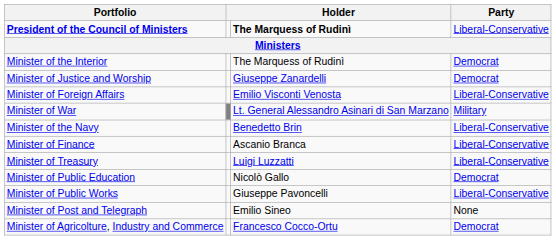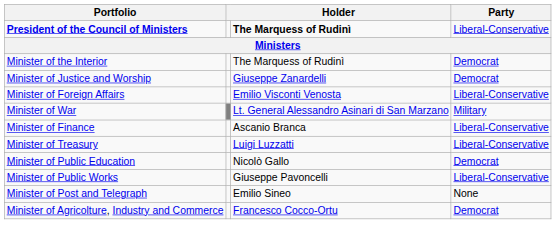- row: (53, 128)
